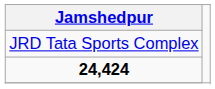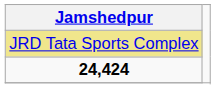(104, 43) no background -> (104, 43) khaki background
